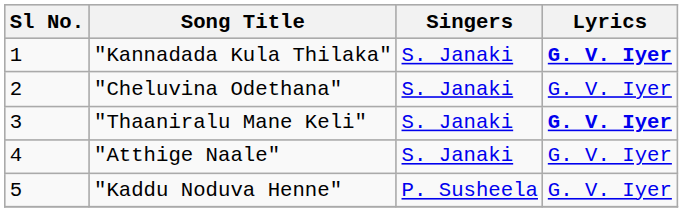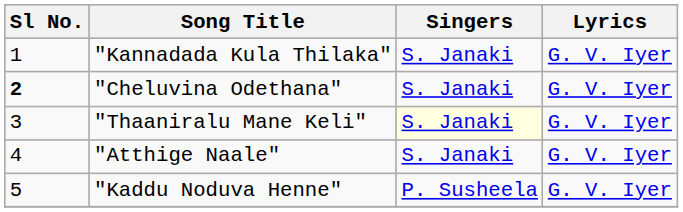(610, 55) bold -> (610, 55) normal
(16, 89) normal -> (16, 89) bold
(457, 123) no background -> (457, 123) lightyellow background
(610, 123) bold -> (610, 123) normal
